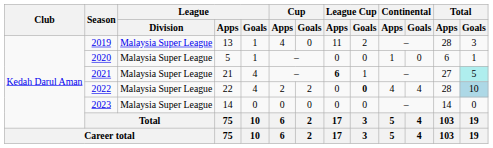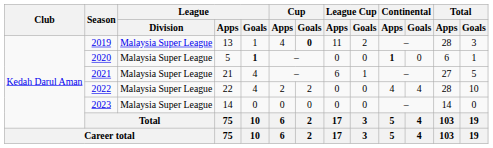(310, 43) normal -> (310, 43) bold
(255, 58) normal -> (255, 58) bold
(392, 58) normal -> (392, 58) bold
(337, 74) bold -> (337, 74) normal
(474, 74) paleturquoise background -> (474, 74) no background
(365, 89) bold -> (365, 89) normal
(474, 89) lightblue background -> (474, 89) no background
